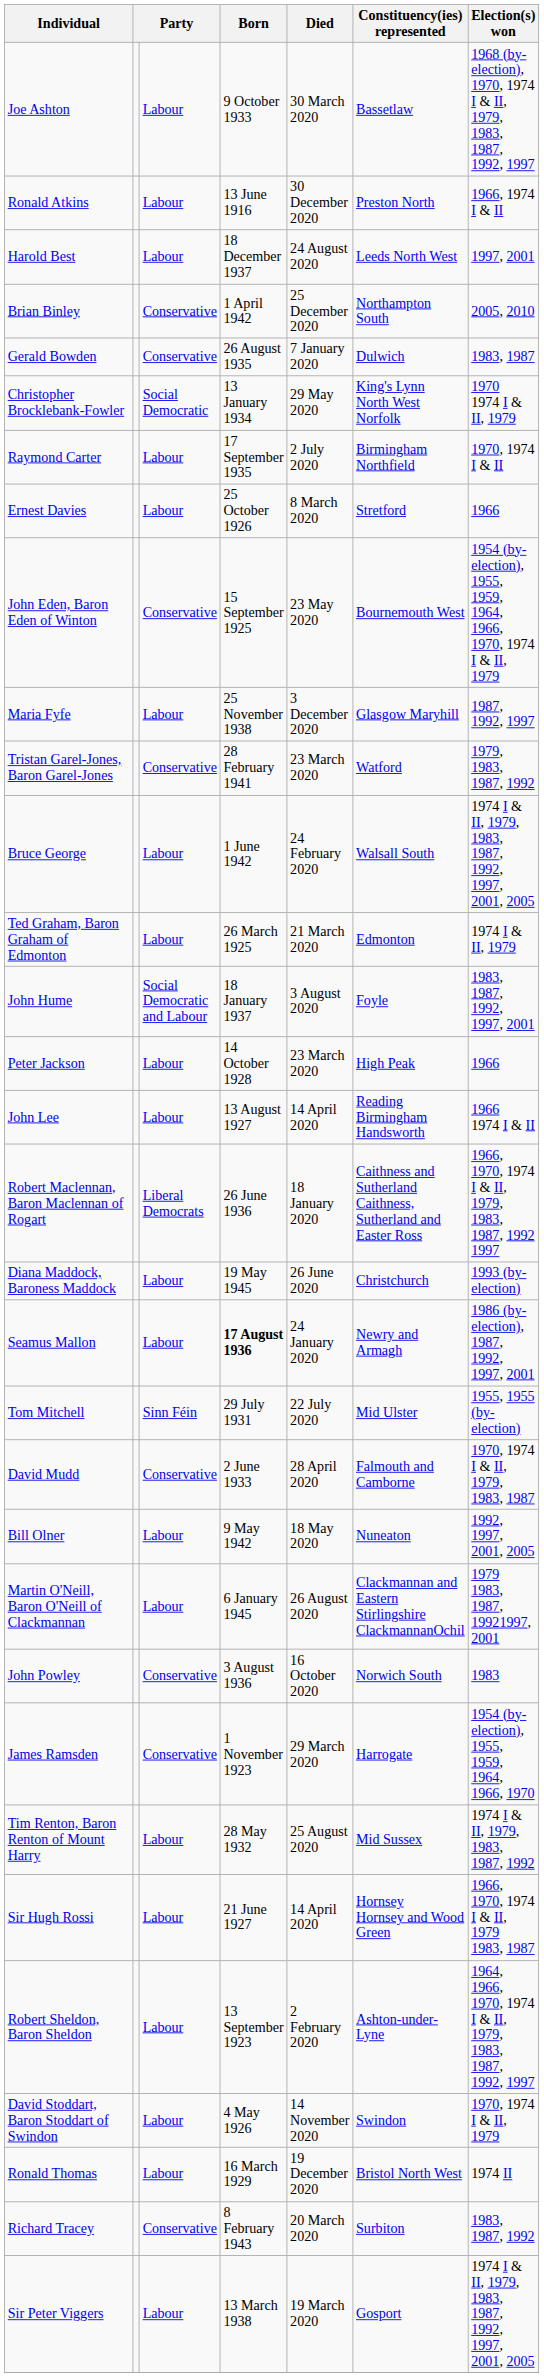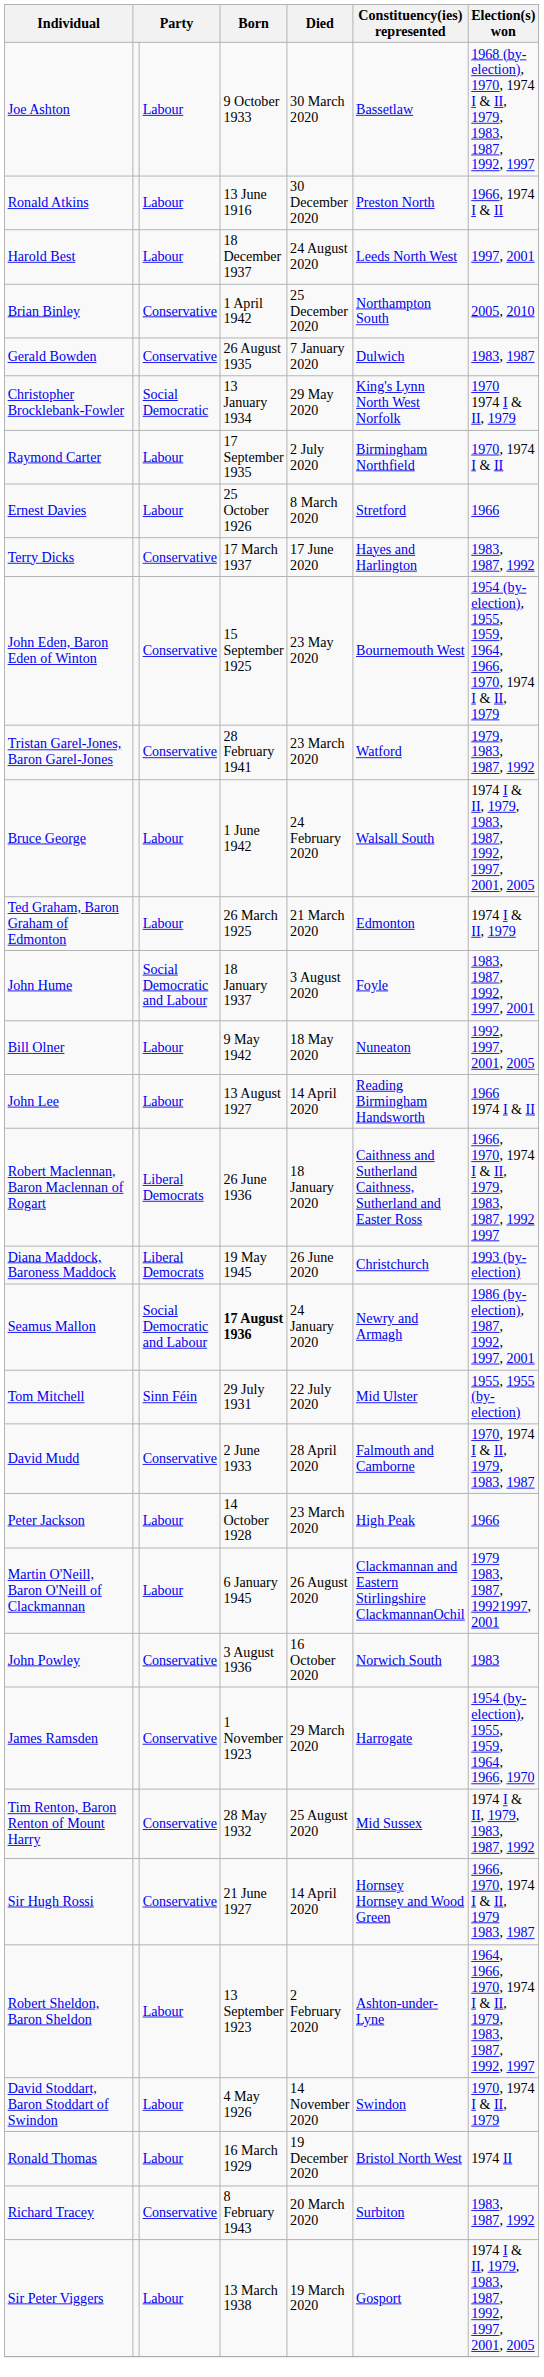+ row: (41, 557)
- row: (39, 714)
rows swapped: (46, 1063) <-> (36, 1536)
(163, 1280) Labour -> (173, 1265) Liberal Democrats
(163, 1342) Labour -> (175, 1326) Social Democratic and Labour
(163, 1839) Labour -> (180, 1823) Conservative
(163, 1917) Labour -> (180, 1901) Conservative
